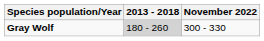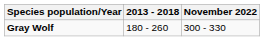(147, 28) lightgrey background -> (147, 28) no background
